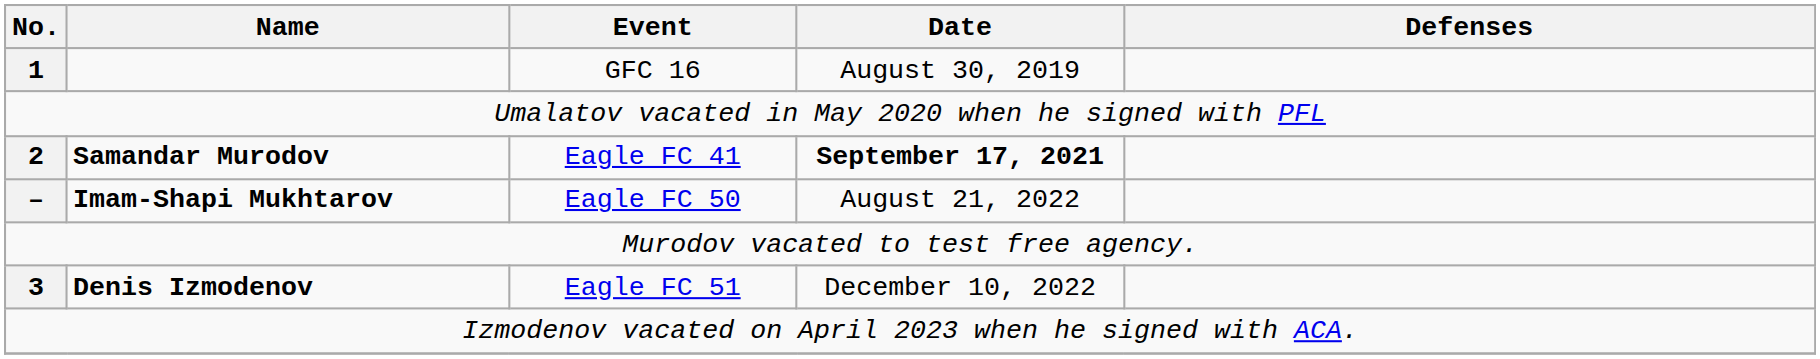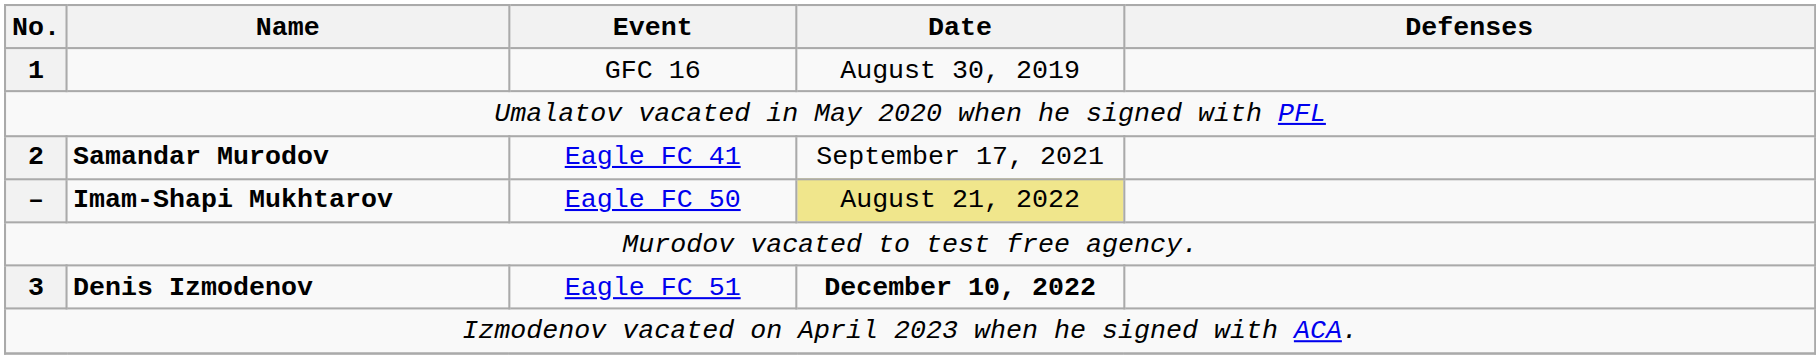(960, 157) bold -> (960, 157) normal
(960, 200) no background -> (960, 200) khaki background
(960, 287) normal -> (960, 287) bold
